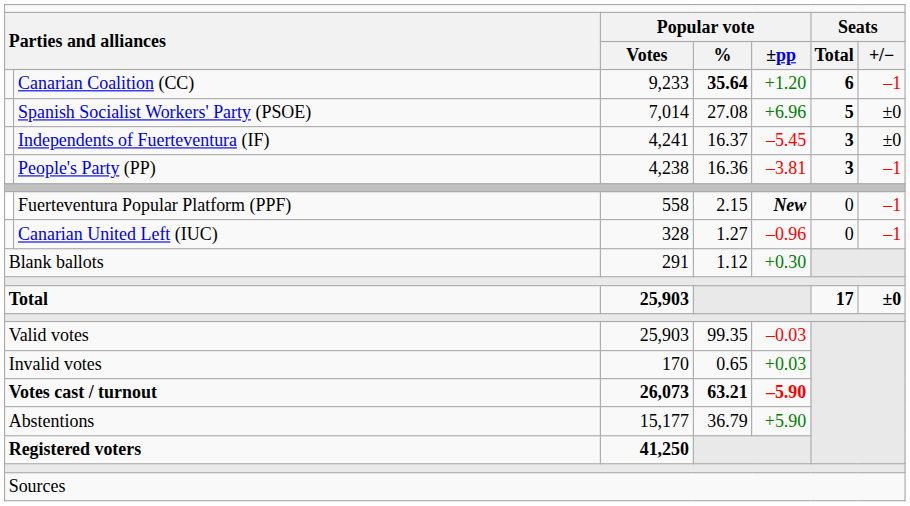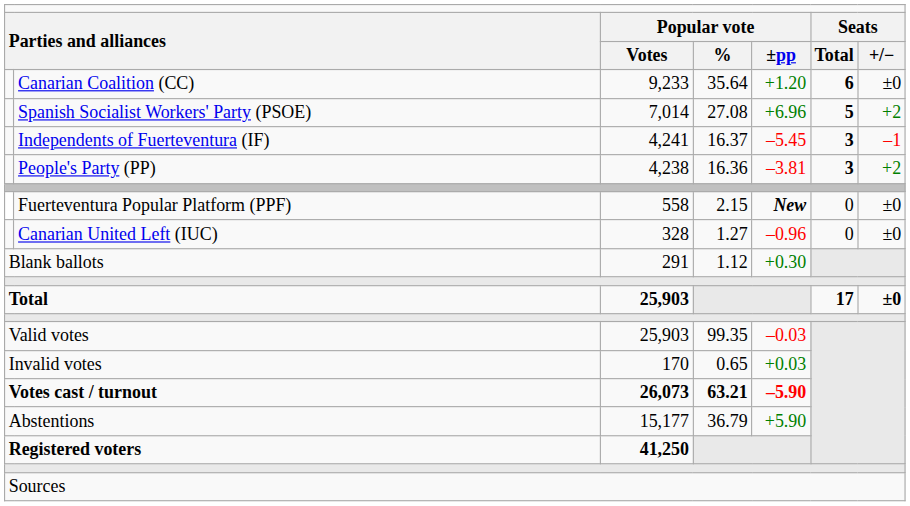(727, 83) bold -> (727, 83) normal
(892, 83) –1 -> (892, 83) ±0
(892, 112) ±0 -> (892, 112) +2
(892, 140) ±0 -> (892, 140) –1
(892, 169) –1 -> (892, 169) +2
(892, 205) –1 -> (892, 205) ±0
(892, 234) –1 -> (892, 234) ±0
